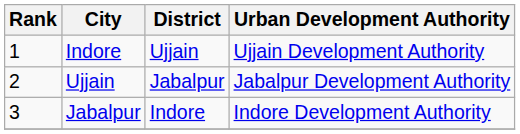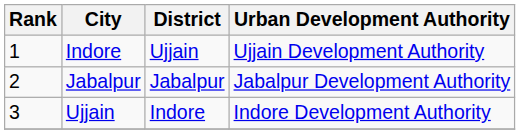(90, 81) Ujjain -> (103, 81) Jabalpur
(103, 112) Jabalpur -> (90, 112) Ujjain
